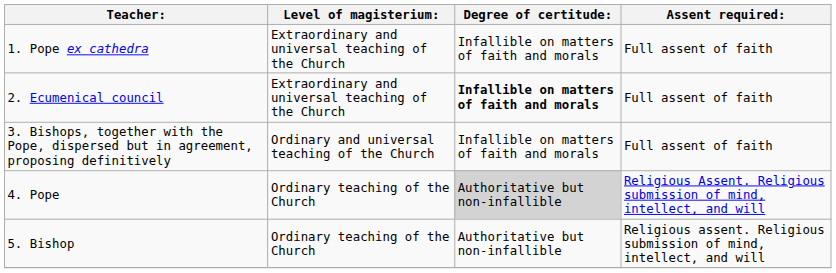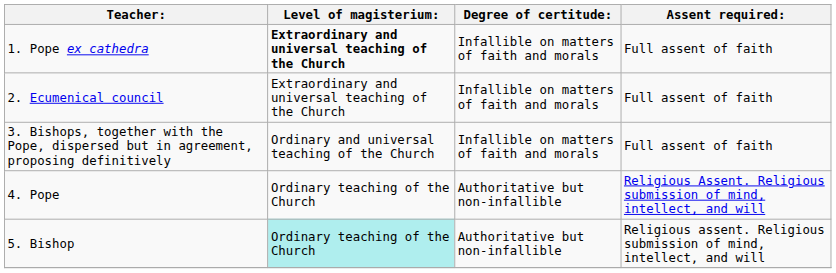(349, 49) normal -> (349, 49) bold
(536, 98) bold -> (536, 98) normal
(521, 195) lightgrey background -> (521, 195) no background
(360, 243) no background -> (360, 243) paleturquoise background
